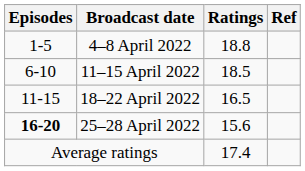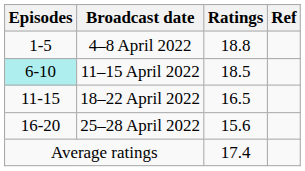(40, 71) no background -> (40, 71) paleturquoise background
(40, 125) bold -> (40, 125) normal
